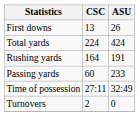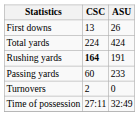(92, 58) normal -> (92, 58) bold
rows swapped: (26, 104) <-> (43, 88)
